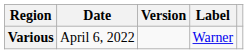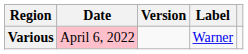(97, 37) no background -> (97, 37) pink background
